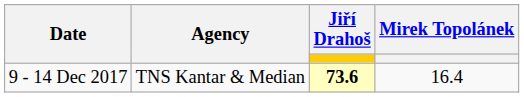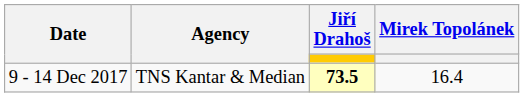(342, 77) 73.6 -> (342, 77) 73.5
